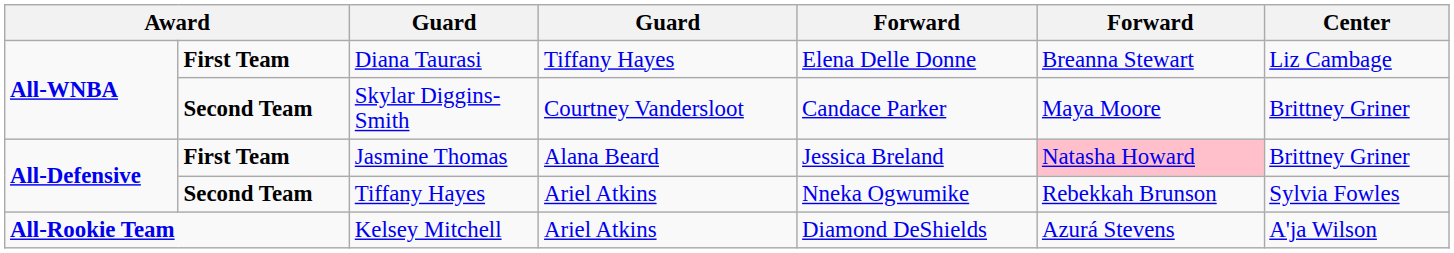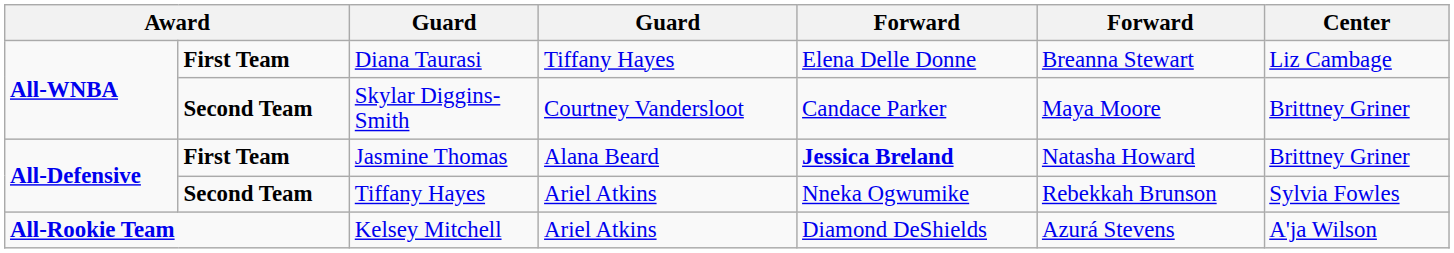(873, 157) normal -> (878, 157) bold
(1118, 157) pink background -> (1118, 157) no background
